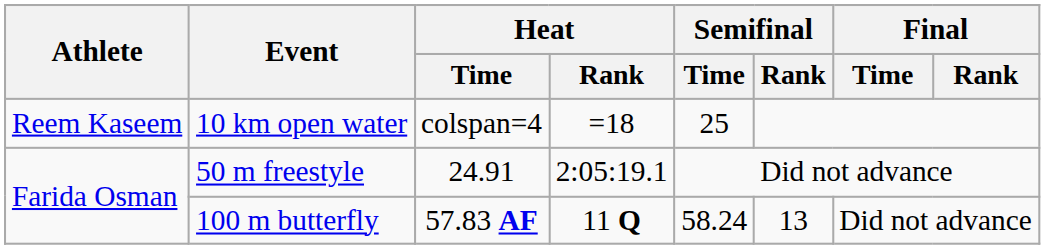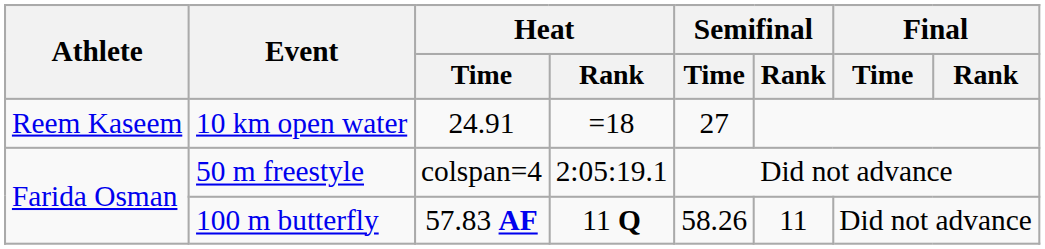(481, 123) colspan=4 -> (481, 123) 24.91
(714, 123) 25 -> (714, 123) 27
(481, 171) 24.91 -> (481, 171) colspan=4
(714, 220) 58.24 -> (714, 220) 58.26
(793, 220) 13 -> (793, 220) 11
